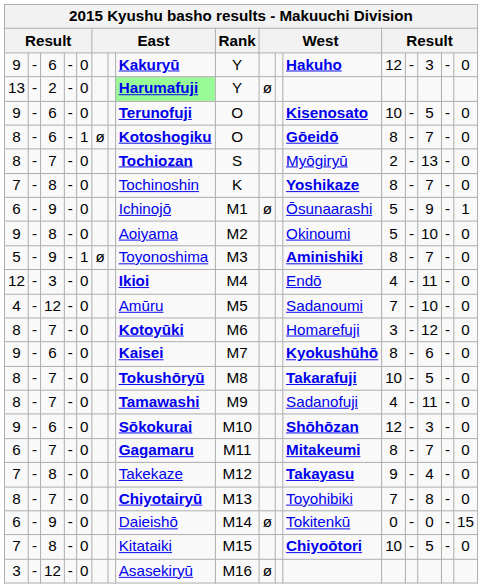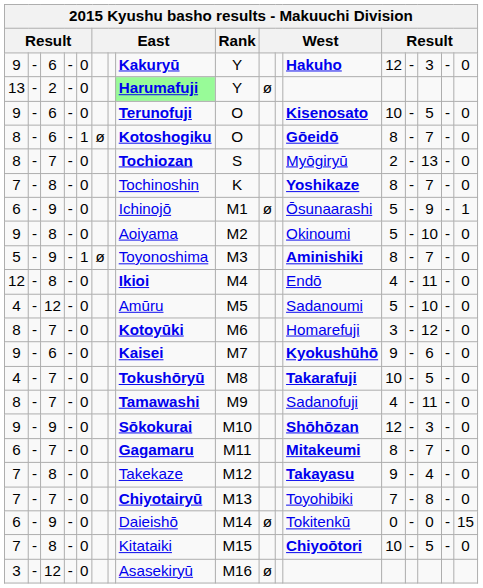(52, 281) 3 -> (52, 281) 8
(394, 305) 7 -> (394, 305) 5
(394, 354) 8 -> (394, 354) 9
(16, 378) 8 -> (16, 378) 4
(52, 426) 6 -> (52, 426) 9
(16, 498) 8 -> (16, 498) 7
